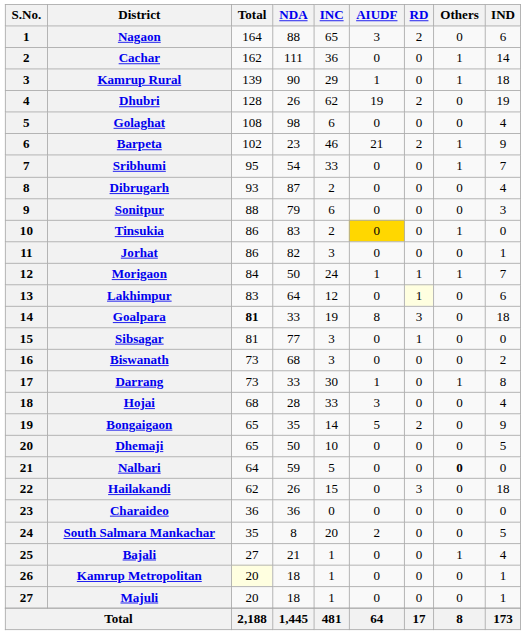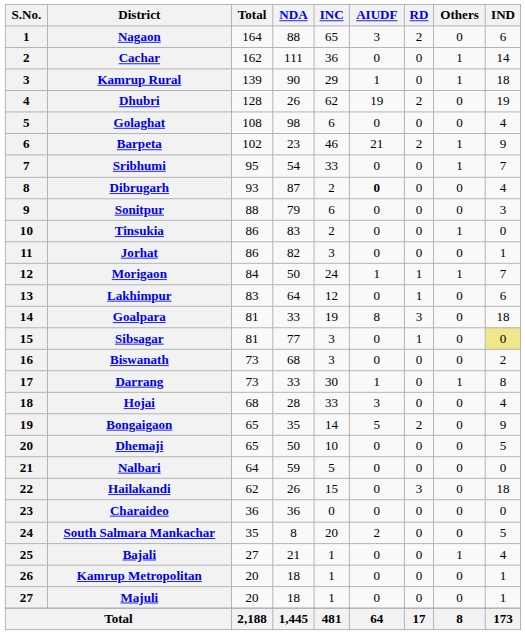(377, 187) normal -> (377, 187) bold
(377, 230) gold background -> (377, 230) no background
(419, 295) lightyellow background -> (419, 295) no background
(252, 317) bold -> (252, 317) normal
(503, 338) no background -> (503, 338) khaki background
(460, 467) bold -> (460, 467) normal
(252, 575) lightyellow background -> (252, 575) no background
